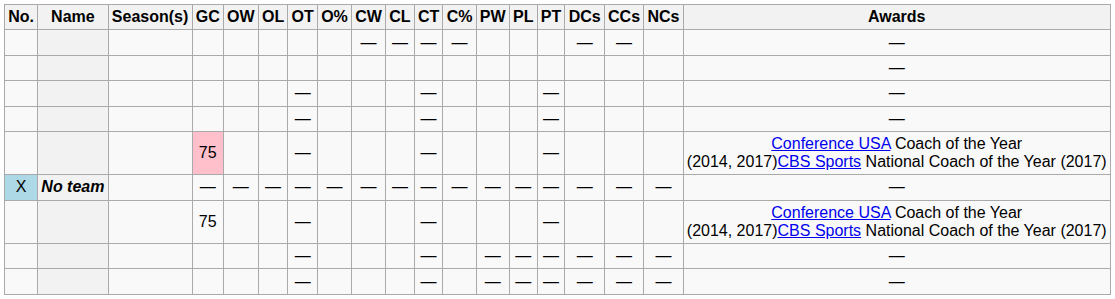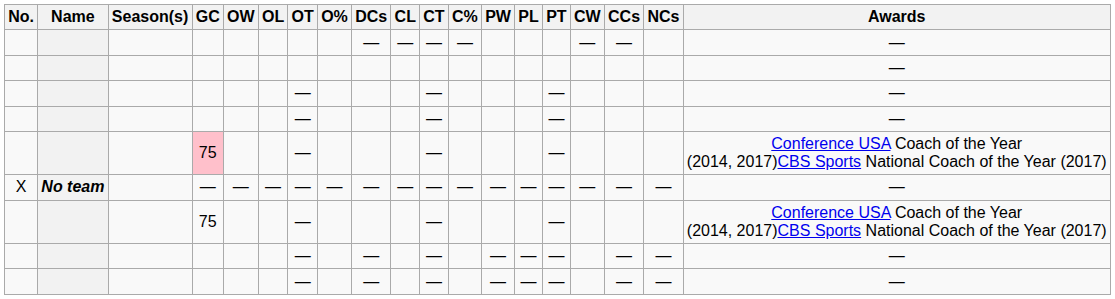columns swapped: (369, 17) <-> (585, 17)
(21, 187) lightblue background -> (21, 187) no background
